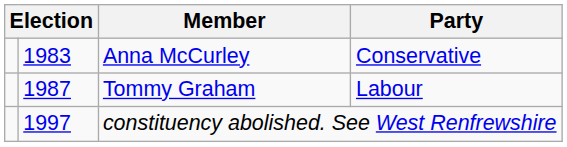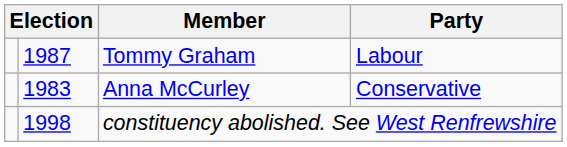rows swapped: (176, 55) <-> (179, 89)
(47, 123) 1997 -> (47, 123) 1998
